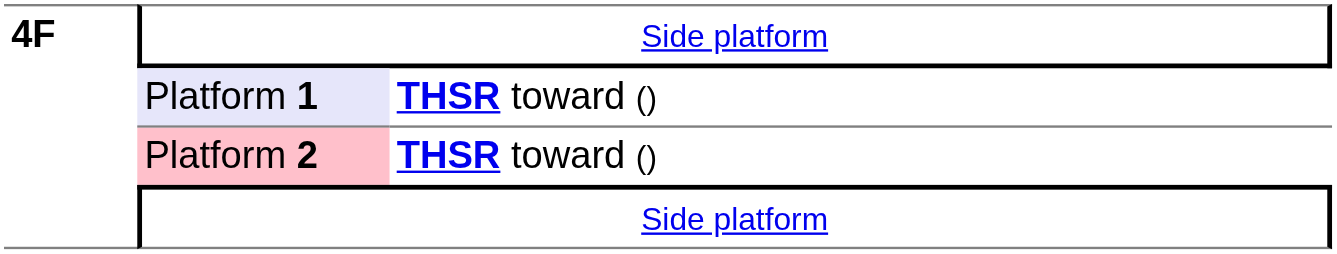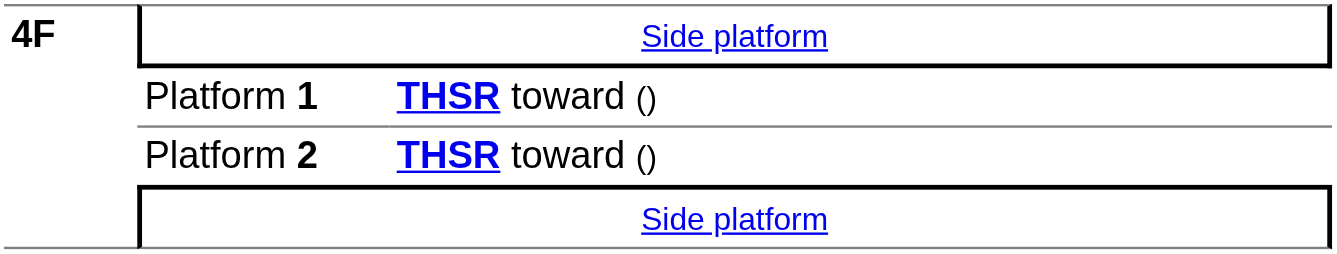(231, 96) lavender background -> (231, 96) no background
(231, 155) pink background -> (231, 155) no background
